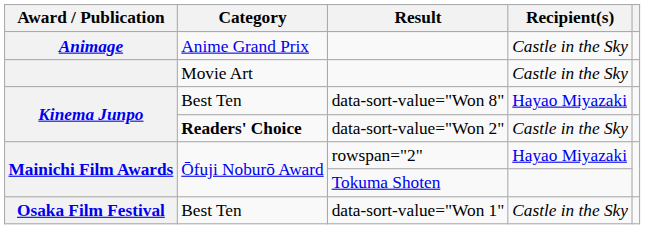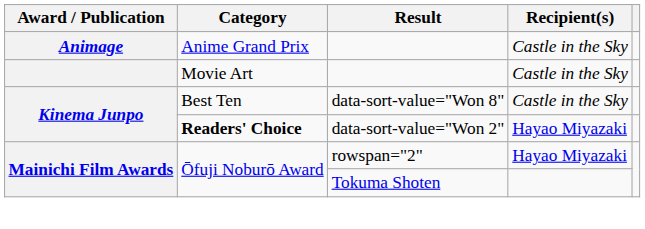(570, 100) Hayao Miyazaki -> (570, 100) Castle in the Sky
(570, 127) Castle in the Sky -> (570, 127) Hayao Miyazaki
- row: (91, 210)
